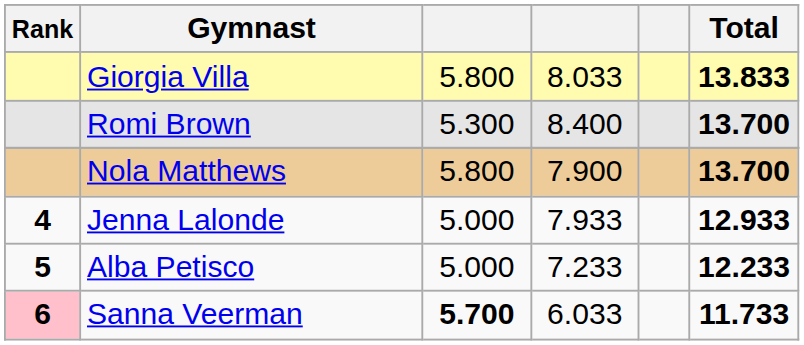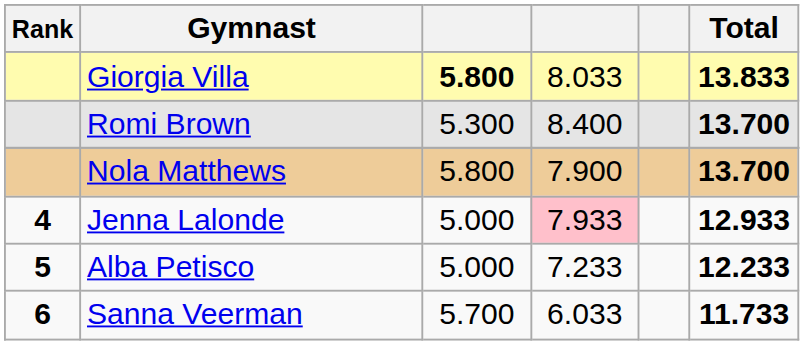(477, 76) normal -> (477, 76) bold
(585, 219) no background -> (585, 219) pink background
(43, 314) pink background -> (43, 314) no background
(477, 314) bold -> (477, 314) normal
